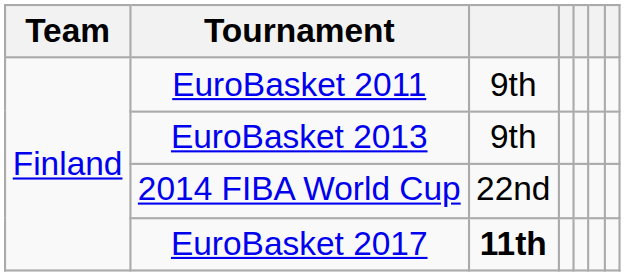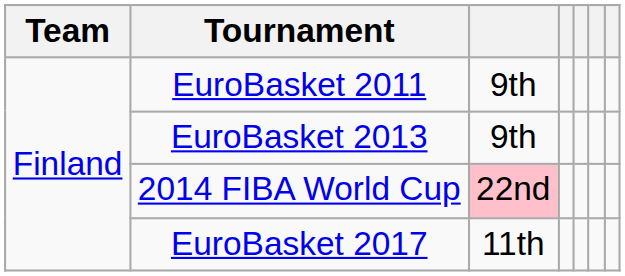(513, 190) no background -> (513, 190) pink background
(513, 243) bold -> (513, 243) normal
